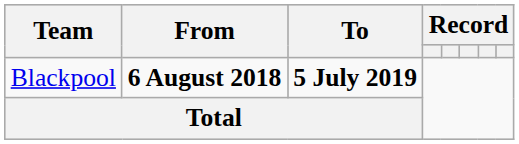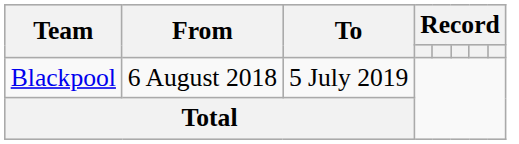(205, 77) bold -> (202, 77) normal
(355, 77) bold -> (349, 77) normal
